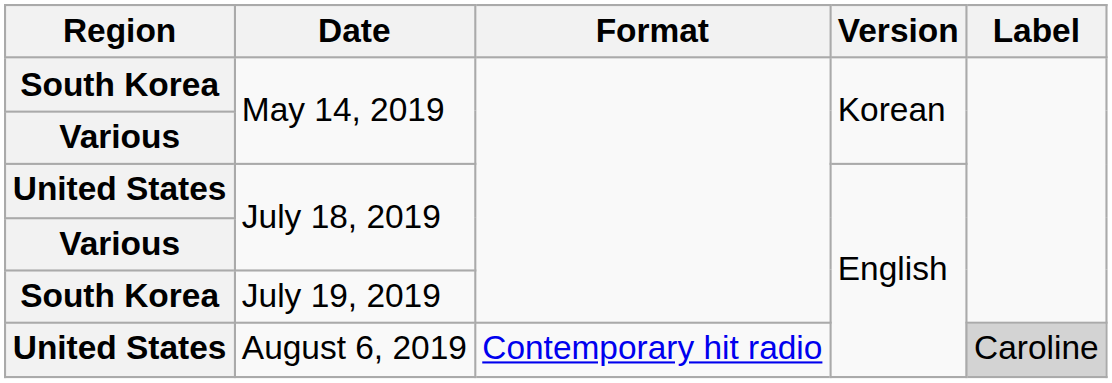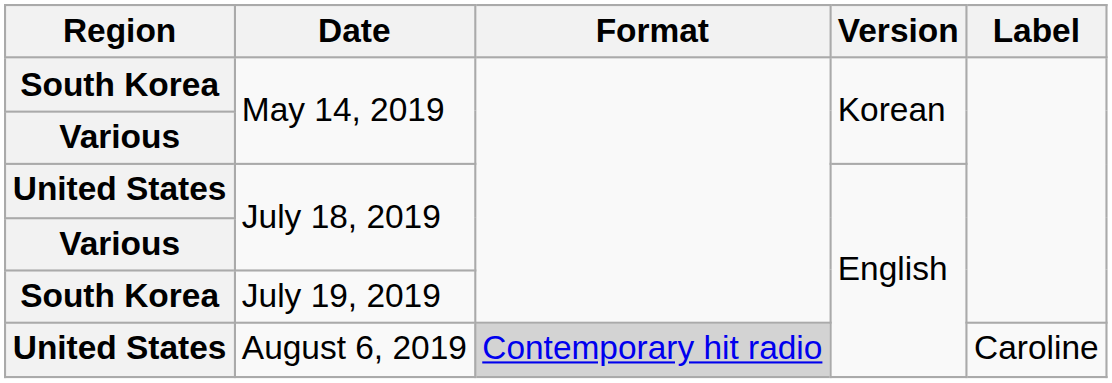(652, 349) no background -> (652, 349) lightgrey background
(1036, 349) lightgrey background -> (1036, 349) no background
